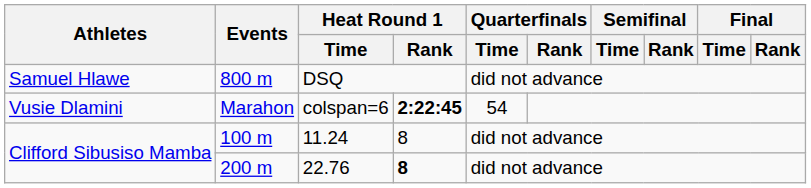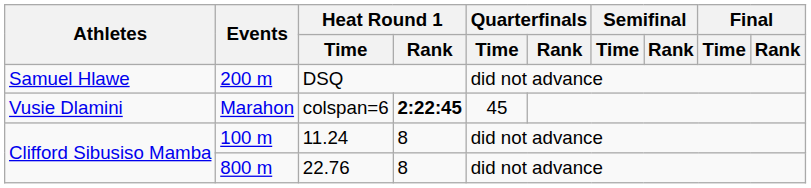(246, 79) 800 m -> (246, 79) 200 m
(497, 109) 54 -> (497, 109) 45
(246, 168) 200 m -> (246, 168) 800 m
(403, 168) bold -> (403, 168) normal
